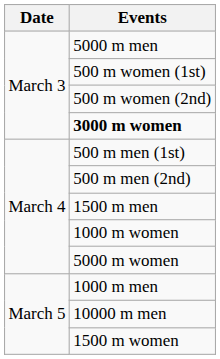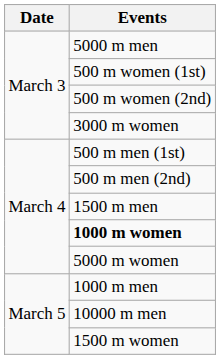(127, 125) bold -> (126, 125) normal
(126, 233) normal -> (127, 233) bold
